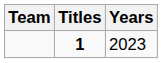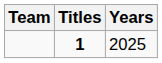(128, 44) 2023 -> (128, 44) 2025
